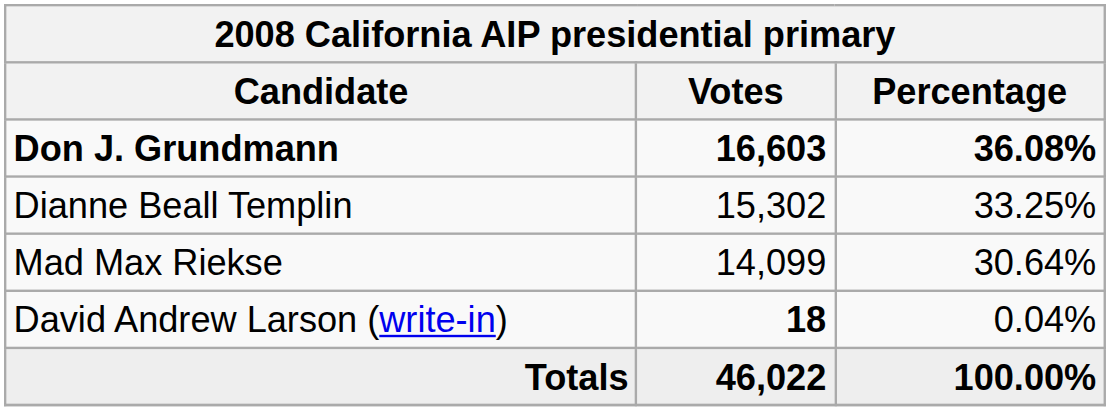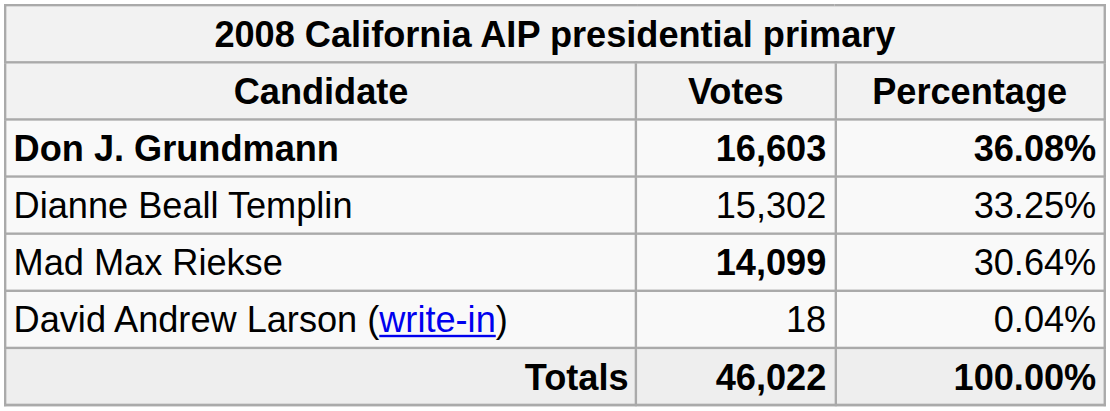(771, 263) normal -> (771, 263) bold
(806, 320) bold -> (806, 320) normal
